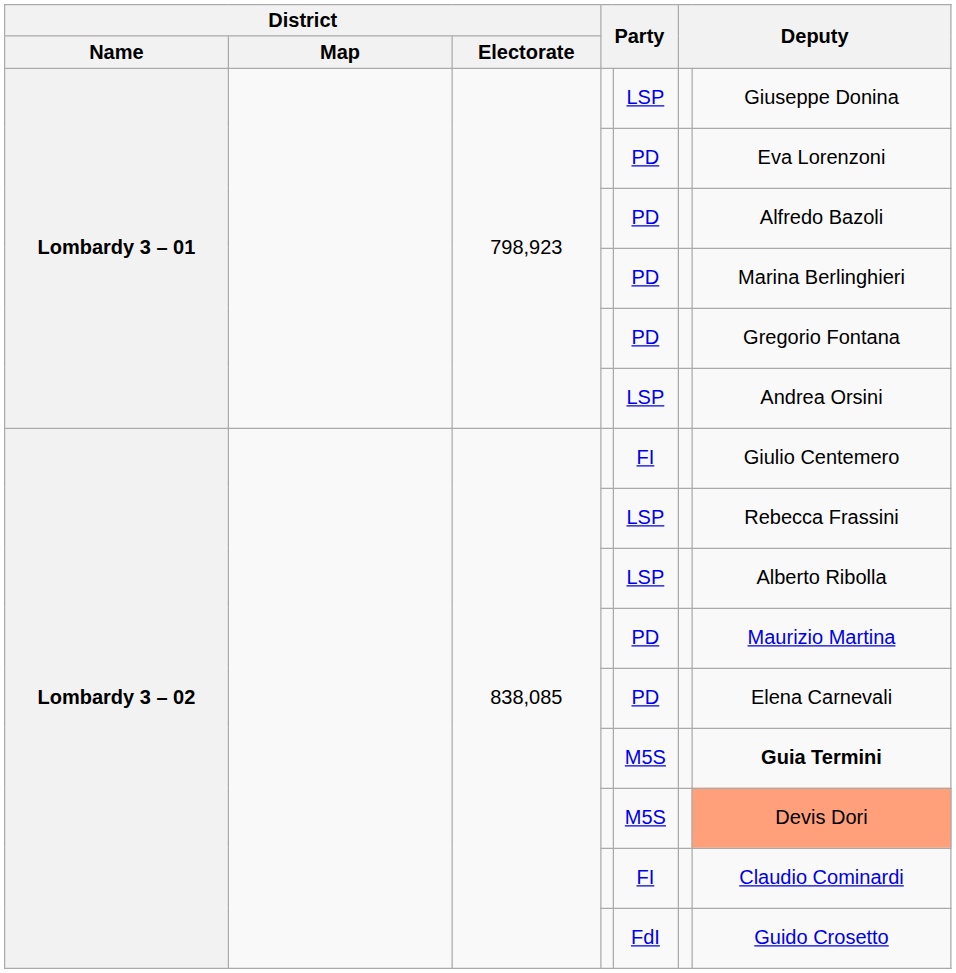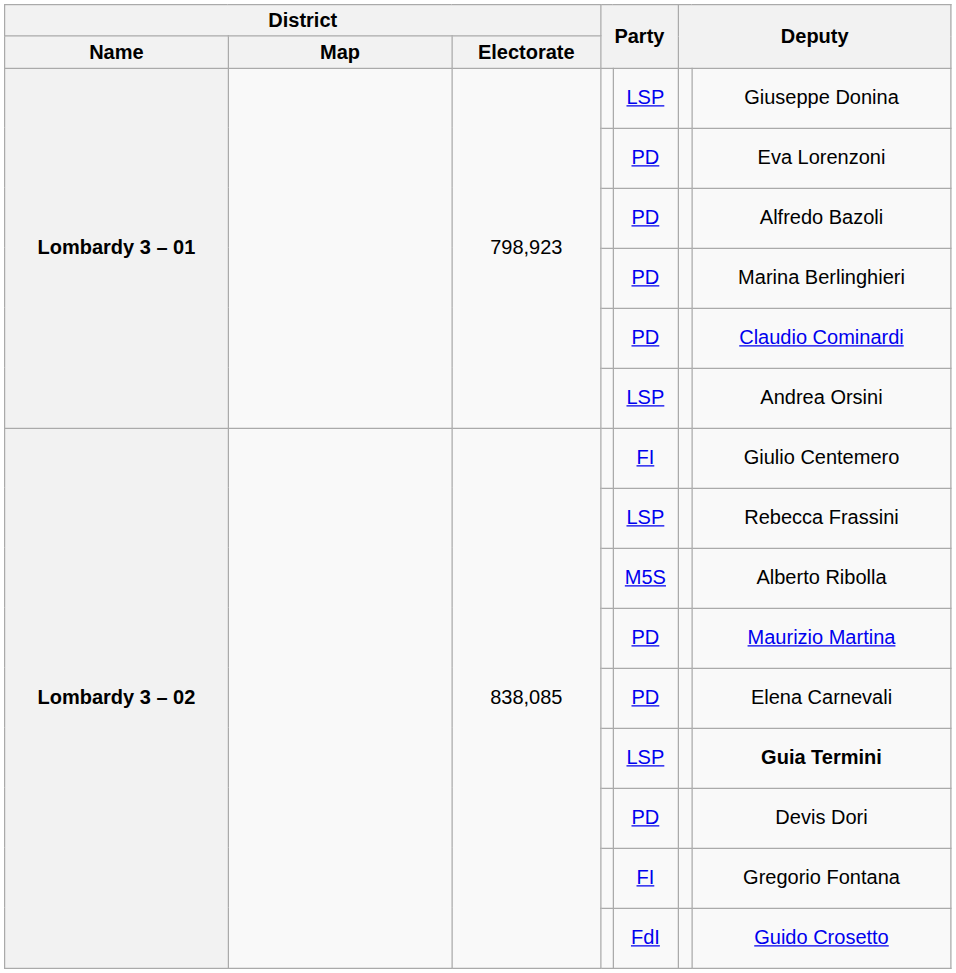(822, 337) Gregorio Fontana -> (822, 337) Claudio Cominardi
(645, 577) LSP -> (645, 577) M5S
(645, 757) M5S -> (645, 757) LSP
(645, 817) M5S -> (645, 817) PD
(821, 817) lightsalmon background -> (821, 817) no background
(822, 877) Claudio Cominardi -> (822, 877) Gregorio Fontana
